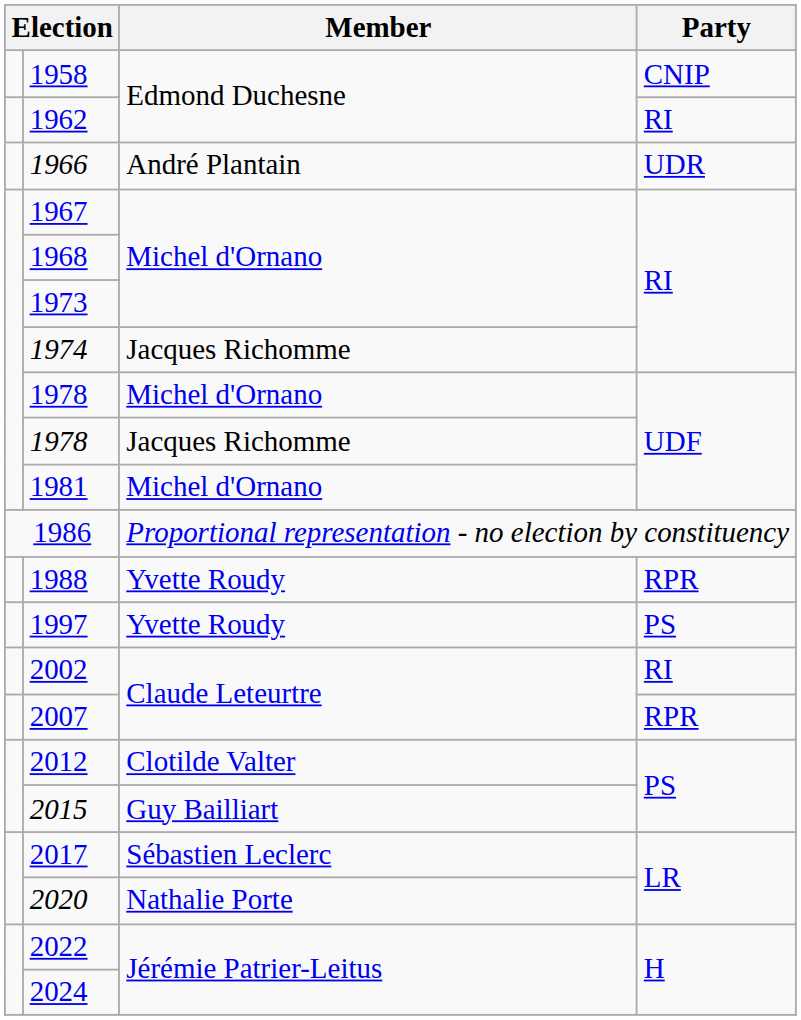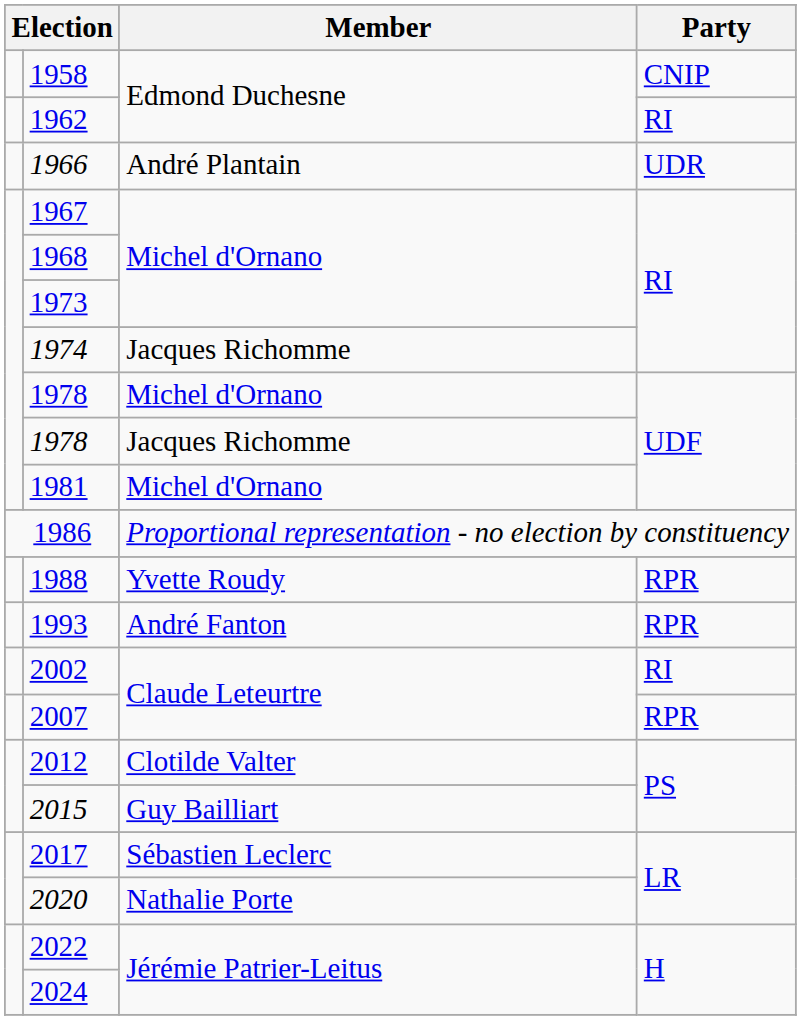+ row: (59, 624)
- row: (59, 624)
